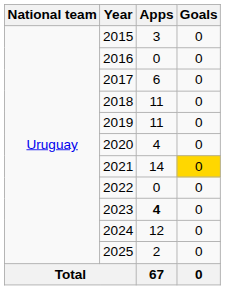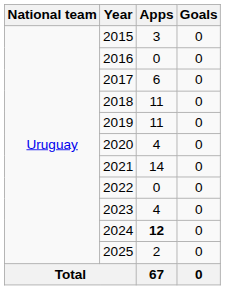(199, 166) gold background -> (199, 166) no background
(157, 209) bold -> (157, 209) normal
(157, 230) normal -> (157, 230) bold
